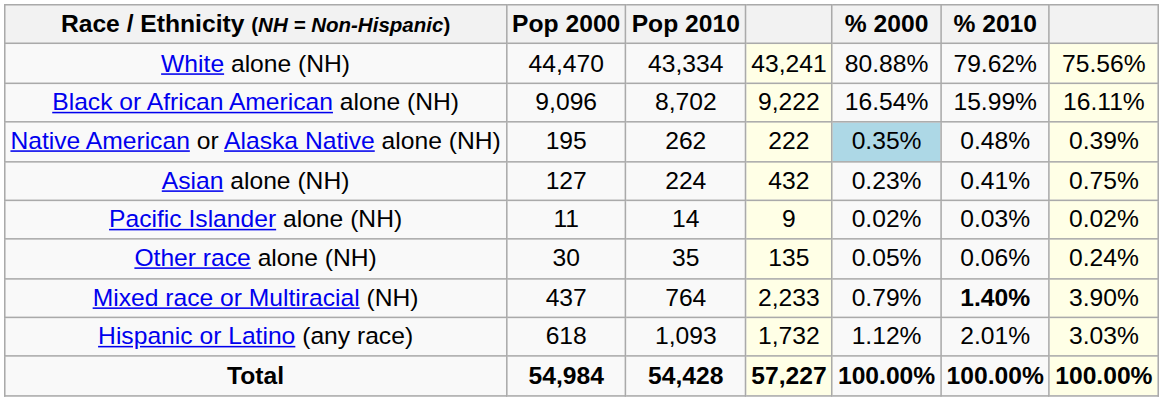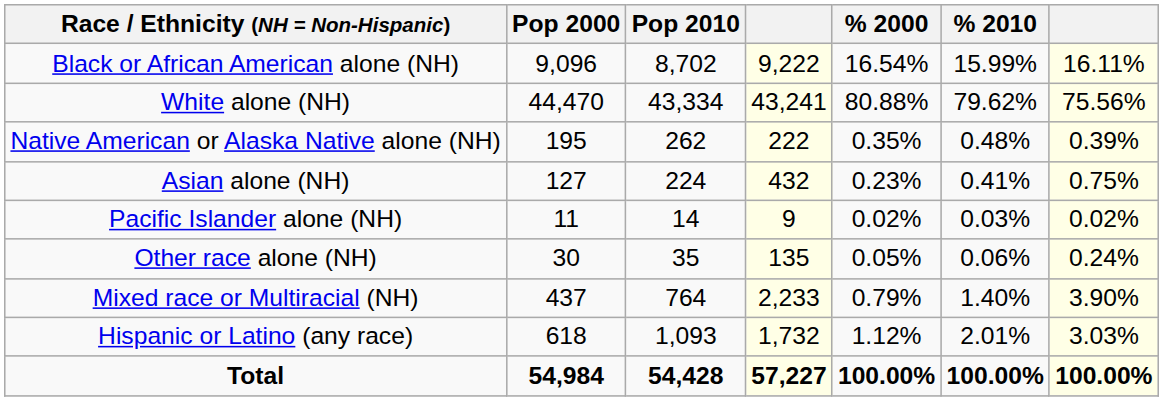rows swapped: (256, 63) <-> (256, 102)
(887, 141) lightblue background -> (887, 141) no background
(995, 297) bold -> (995, 297) normal
